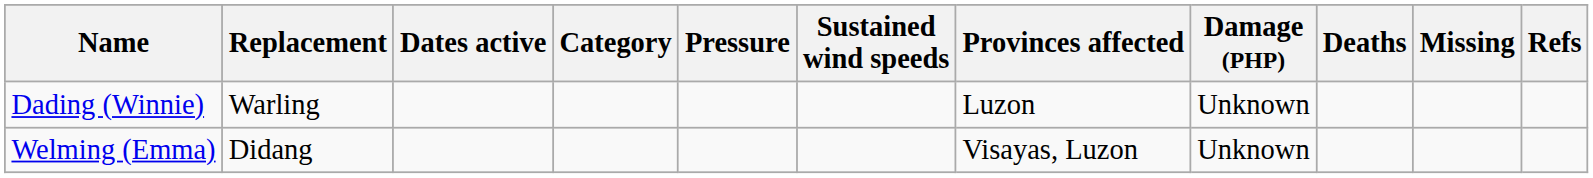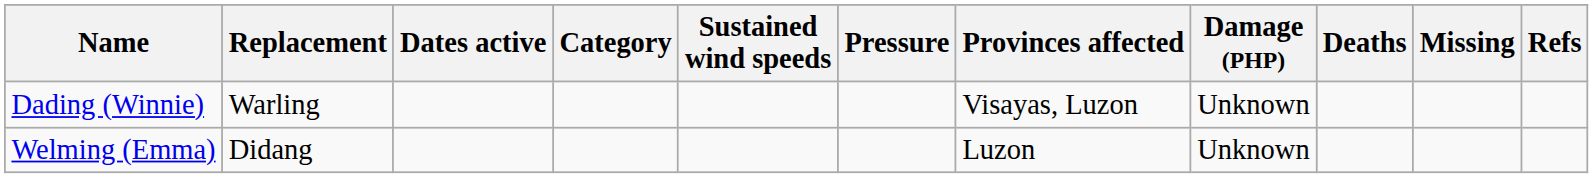columns swapped: (876, 43) <-> (737, 43)
(999, 104) Luzon -> (1050, 104) Visayas, Luzon
(1050, 149) Visayas, Luzon -> (999, 149) Luzon
